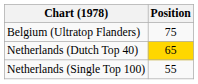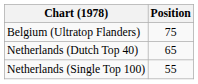(171, 50) gold background -> (171, 50) no background
